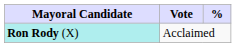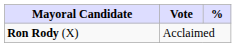(43, 33) paleturquoise background -> (43, 33) no background
